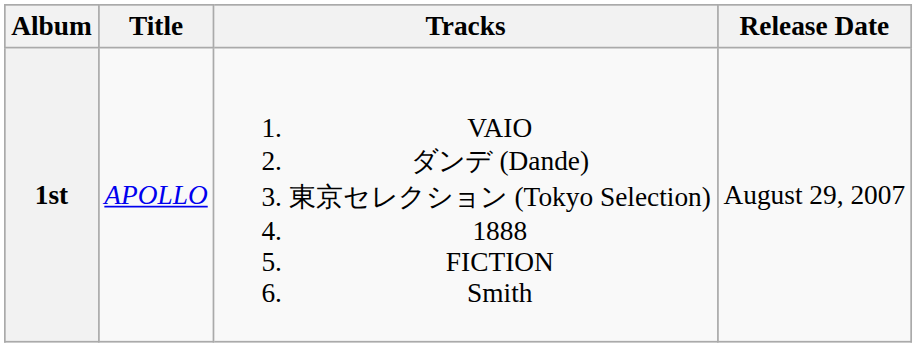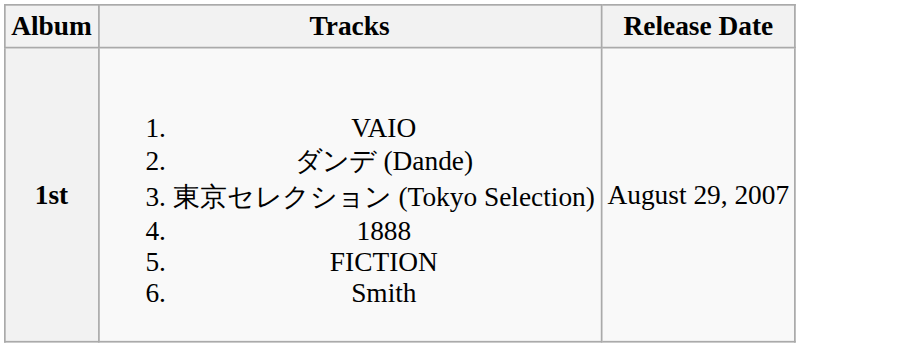- column: (156, 26)
